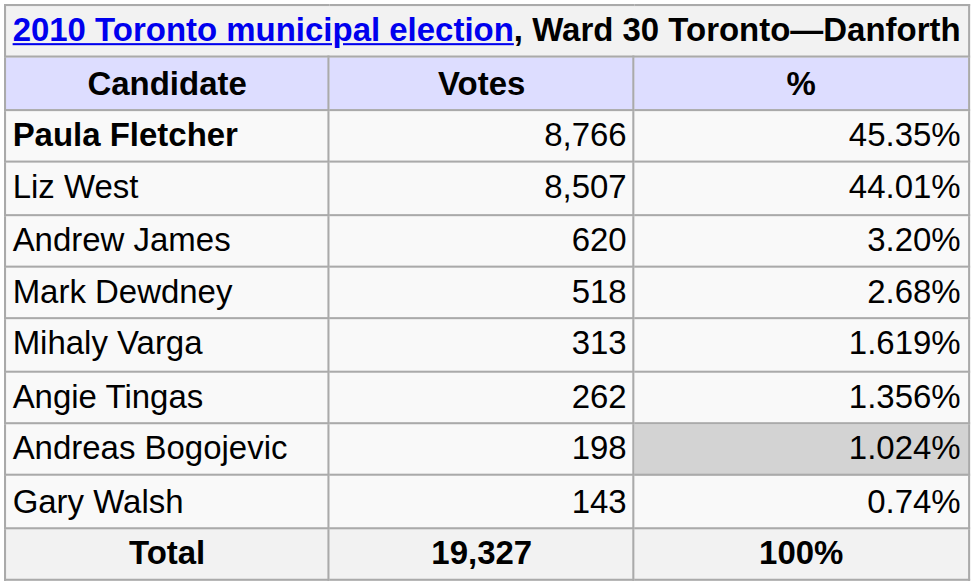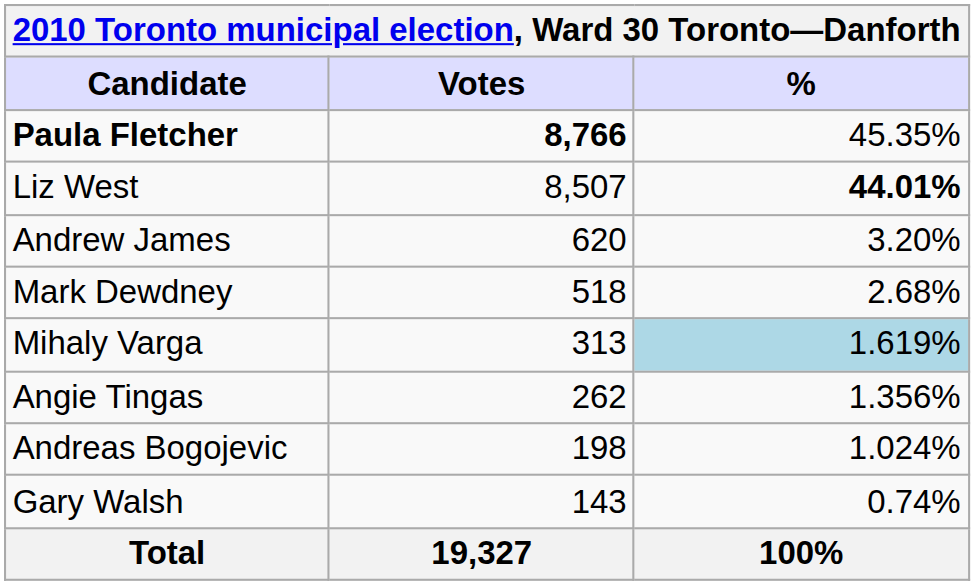(585, 135) normal -> (585, 135) bold
(905, 187) normal -> (905, 187) bold
(905, 344) no background -> (905, 344) lightblue background
(905, 448) lightgrey background -> (905, 448) no background
